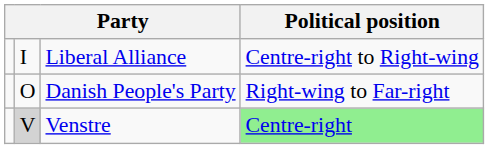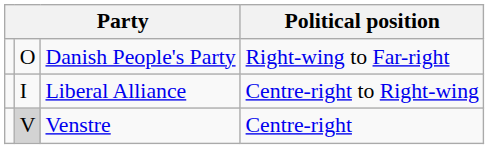rows swapped: (116, 56) <-> (141, 90)
(299, 125) lightgreen background -> (299, 125) no background
